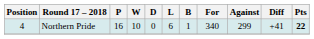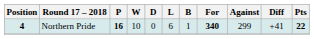(22, 26) normal -> (22, 26) bold
(118, 26) normal -> (118, 26) bold
(212, 26) normal -> (212, 26) bold
